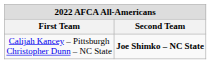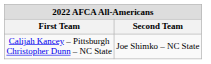(160, 46) bold -> (158, 46) normal
